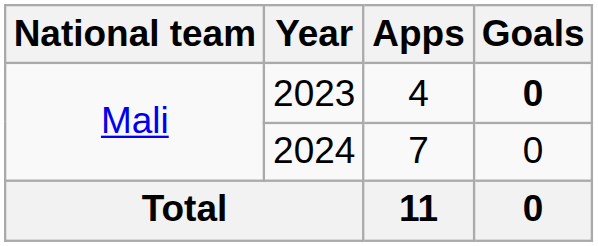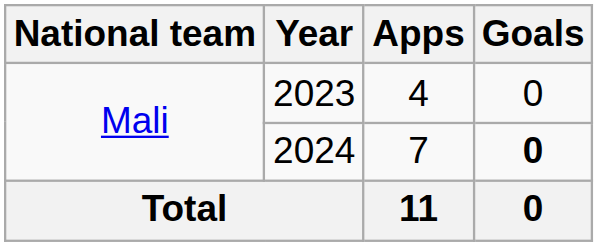(533, 92) bold -> (533, 92) normal
(533, 151) normal -> (533, 151) bold
